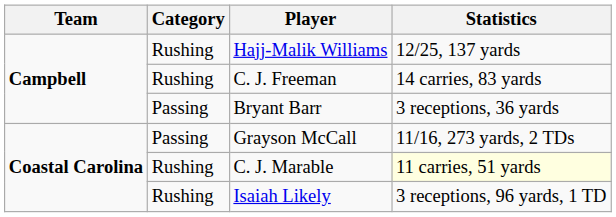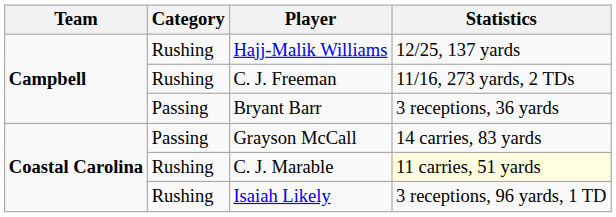(469, 78) 14 carries, 83 yards -> (485, 78) 11/16, 273 yards, 2 TDs
(485, 137) 11/16, 273 yards, 2 TDs -> (469, 137) 14 carries, 83 yards
